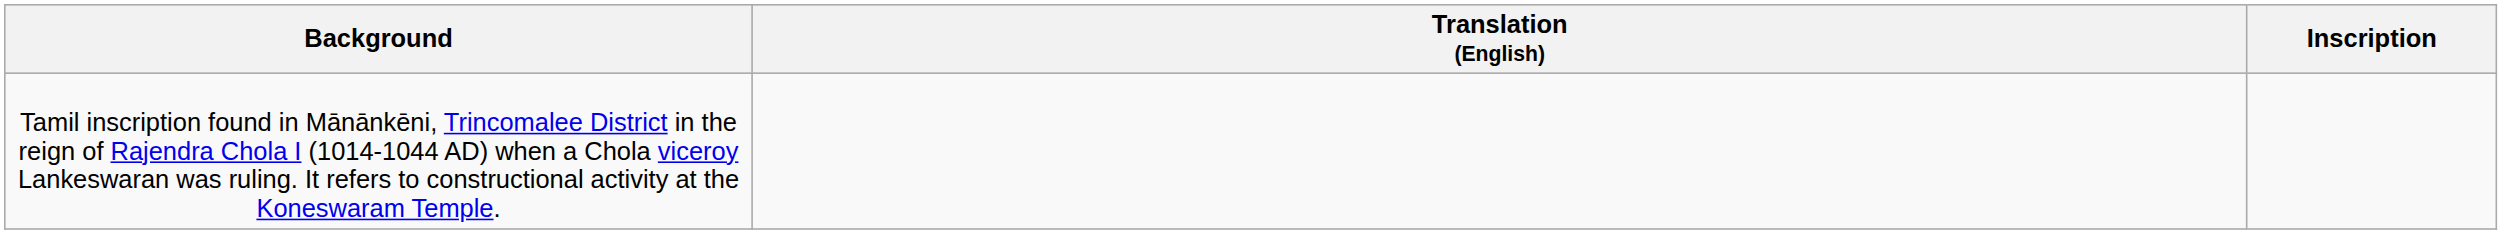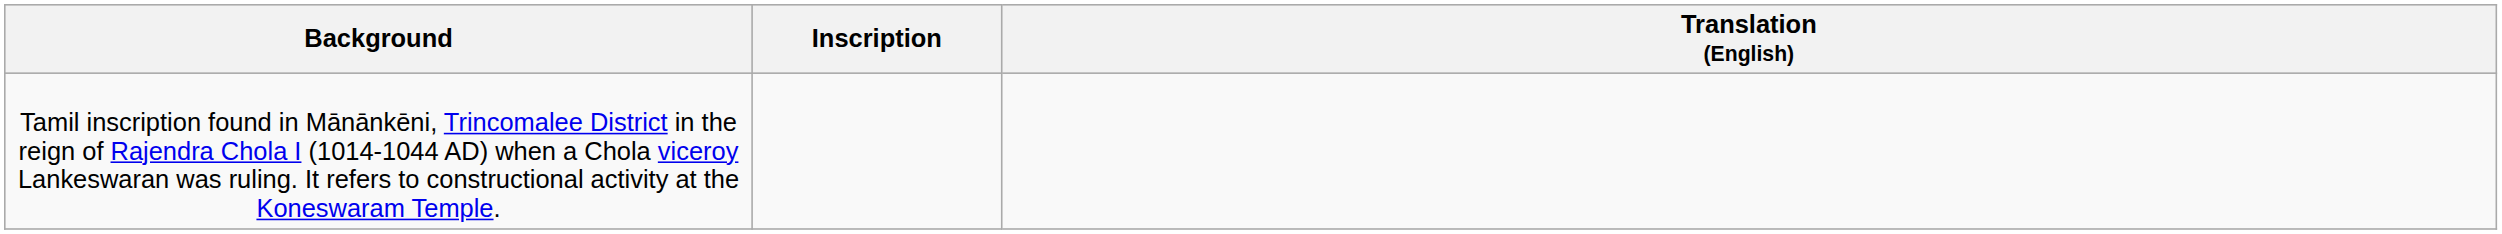columns swapped: (1500, 38) <-> (2372, 38)
